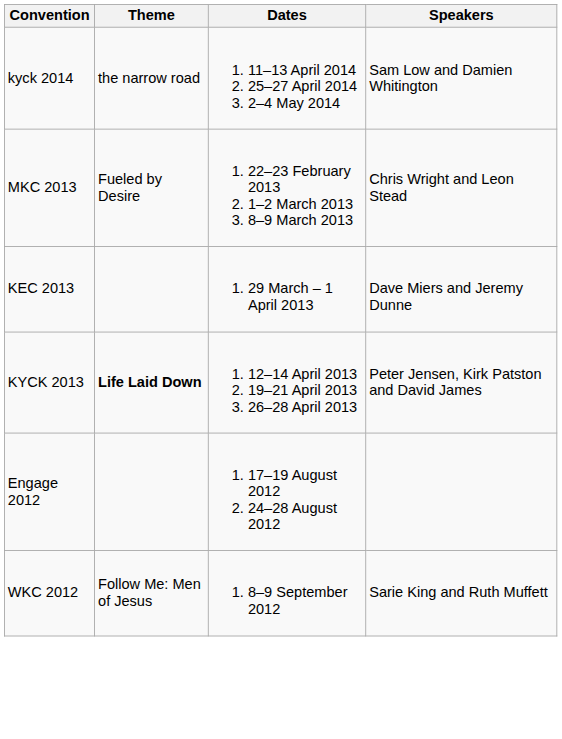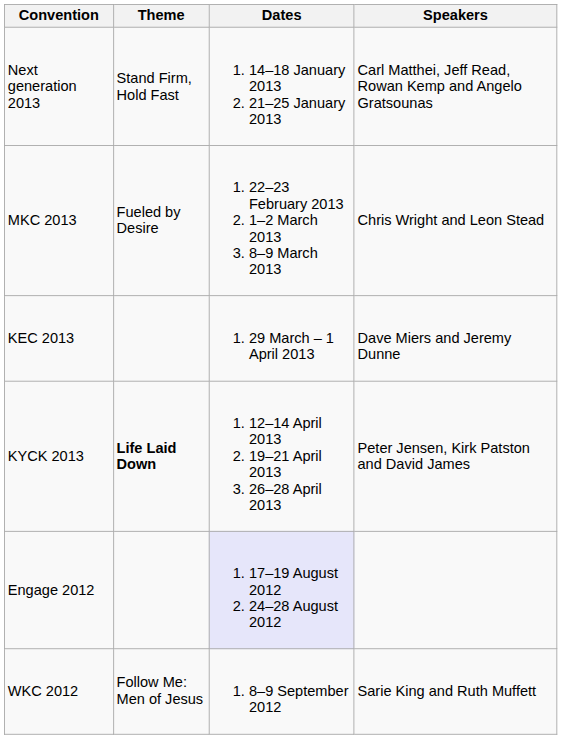+ row: (42, 86)
- row: (41, 78)
(287, 500) no background -> (282, 598) lavender background
